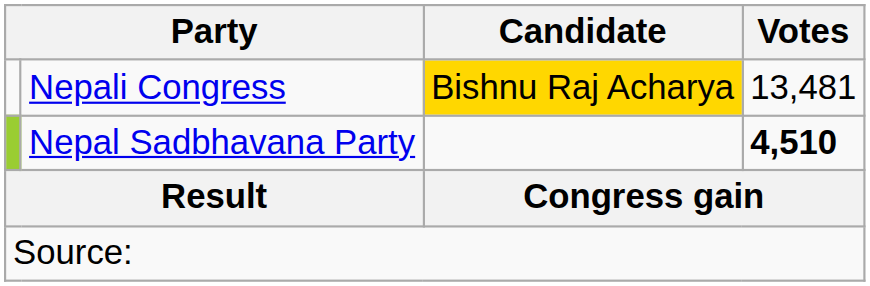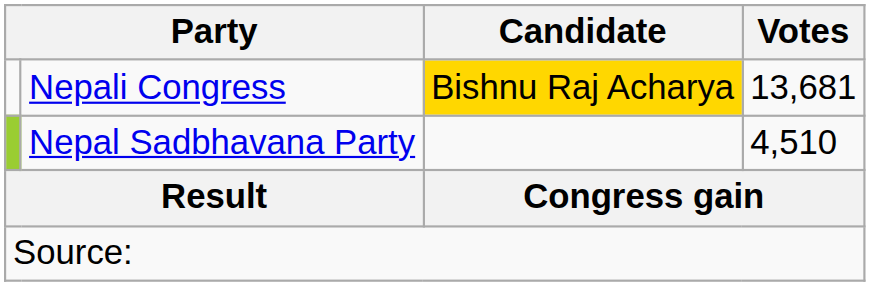(803, 87) 13,481 -> (803, 87) 13,681
(794, 142) bold -> (794, 142) normal
